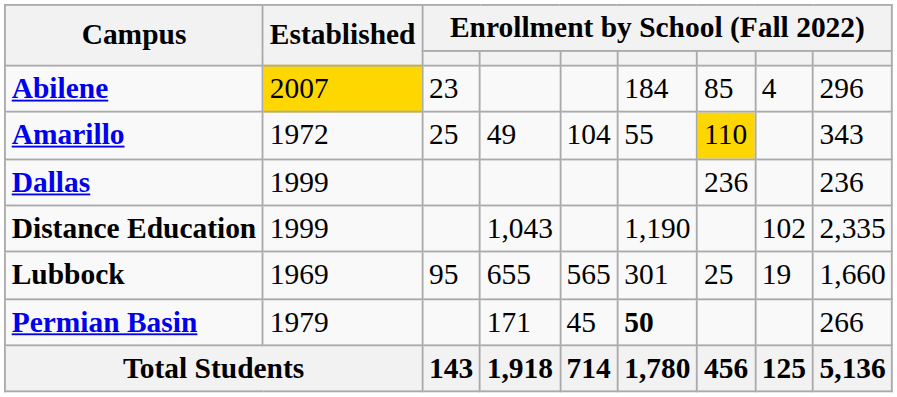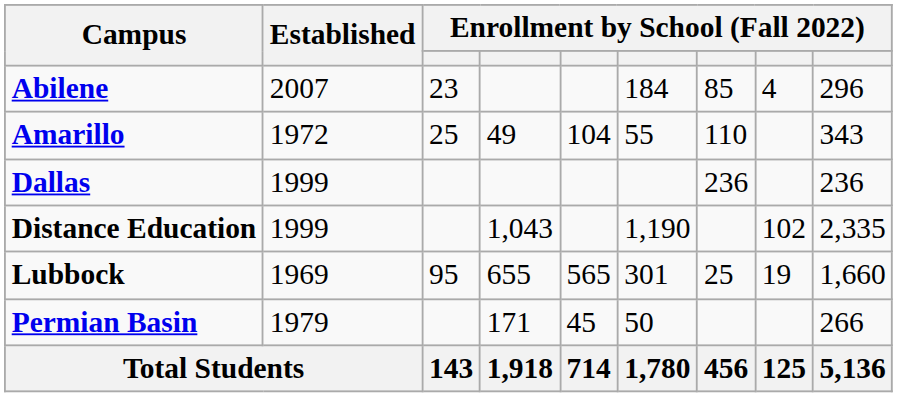(299, 88) gold background -> (299, 88) no background
(726, 134) gold background -> (726, 134) no background
(639, 321) bold -> (639, 321) normal
